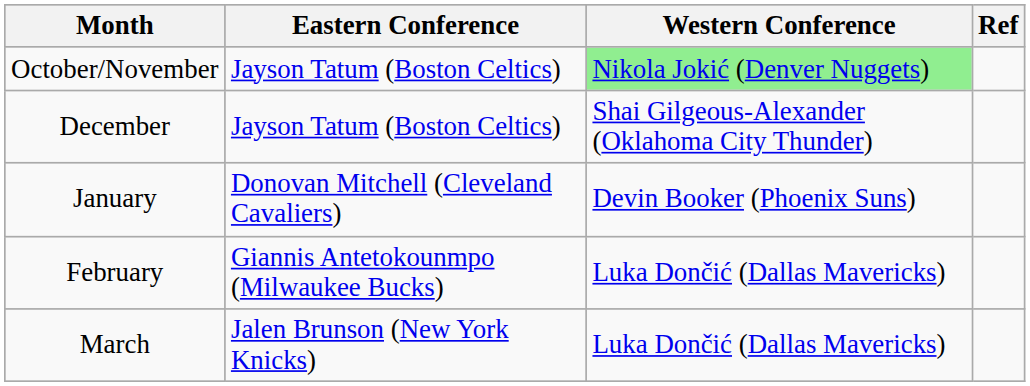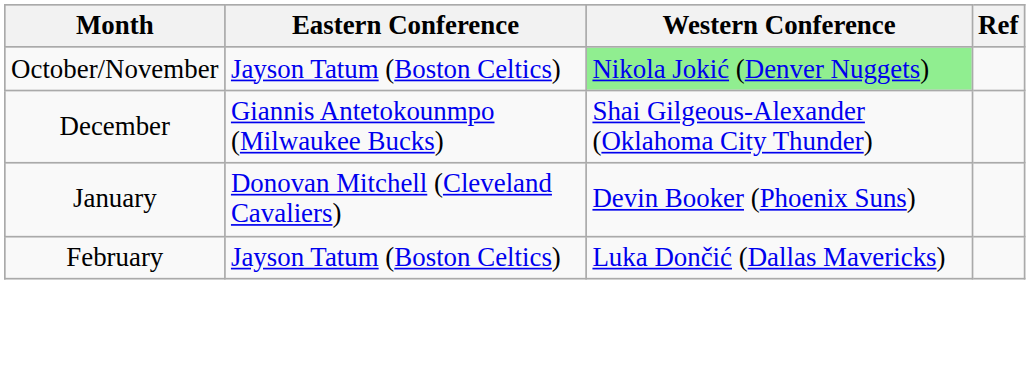(396, 126) Jayson Tatum (Boston Celtics) -> (363, 126) Giannis Antetokounmpo (Milwaukee Bucks)
(363, 271) Giannis Antetokounmpo (Milwaukee Bucks) -> (396, 256) Jayson Tatum (Boston Celtics)
- row: (115, 344)
